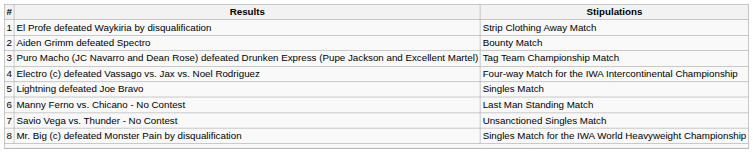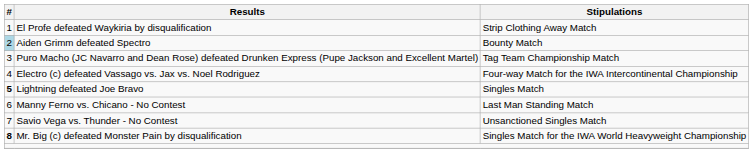(9, 43) no background -> (9, 43) lightblue background
(9, 89) normal -> (9, 89) bold
(9, 136) normal -> (9, 136) bold
